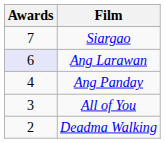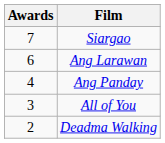(31, 60) lavender background -> (31, 60) no background
